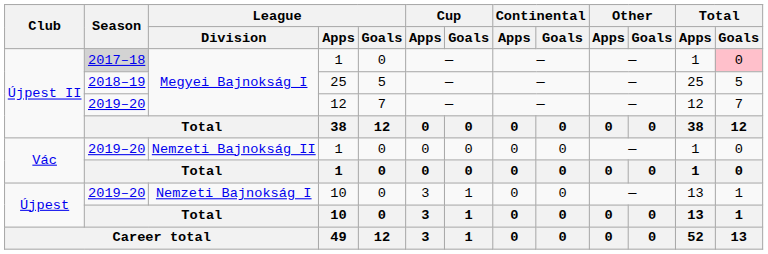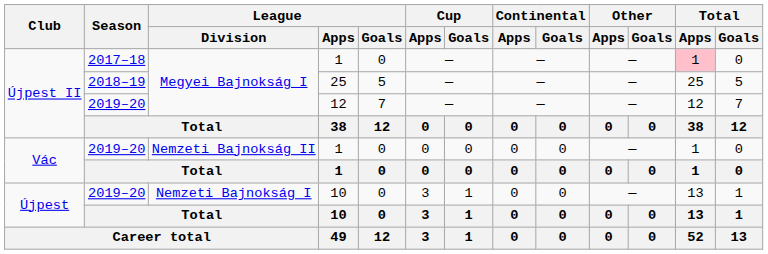(117, 60) lightgrey background -> (117, 60) no background
(695, 60) no background -> (695, 60) pink background
(739, 60) pink background -> (739, 60) no background
